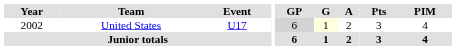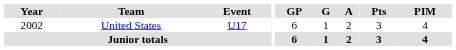(294, 25) lightgrey background -> (294, 25) no background
(326, 25) lightyellow background -> (326, 25) no background
